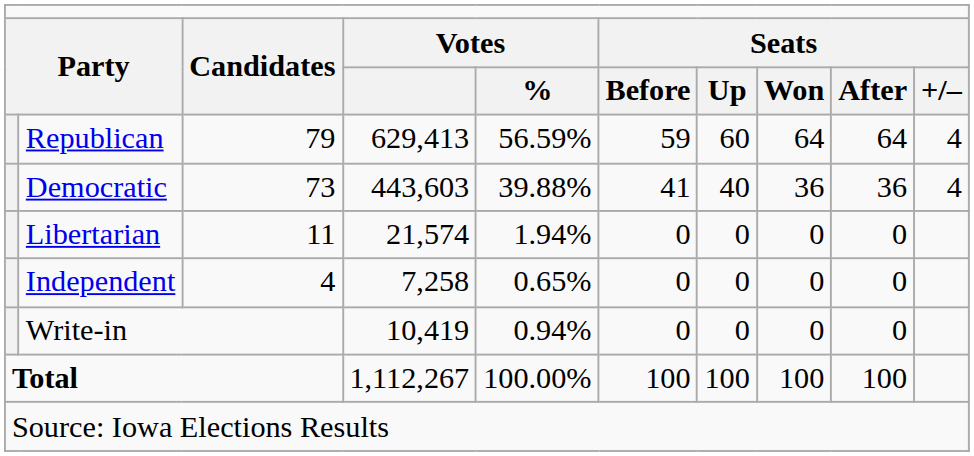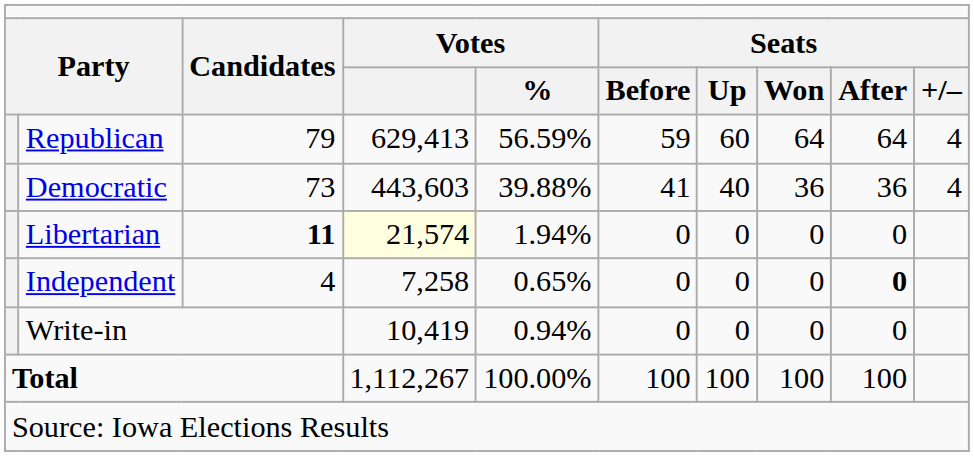(321, 234) normal -> (321, 234) bold
(428, 234) no background -> (428, 234) lightyellow background
(900, 282) normal -> (900, 282) bold
